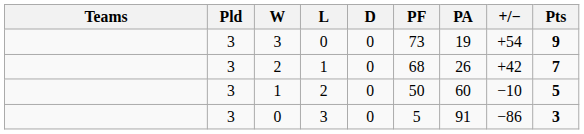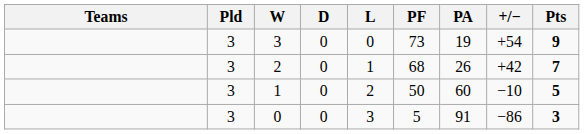columns swapped: (370, 16) <-> (324, 16)
